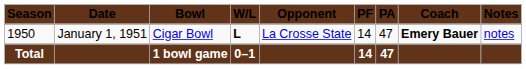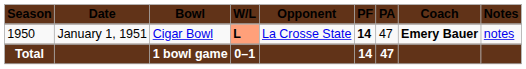(237, 34) no background -> (237, 34) lightsalmon background
(364, 34) normal -> (364, 34) bold
